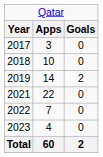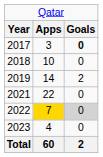(81, 45) normal -> (81, 45) bold
(49, 111) no background -> (49, 111) gold background
(81, 111) no background -> (81, 111) lightgrey background
